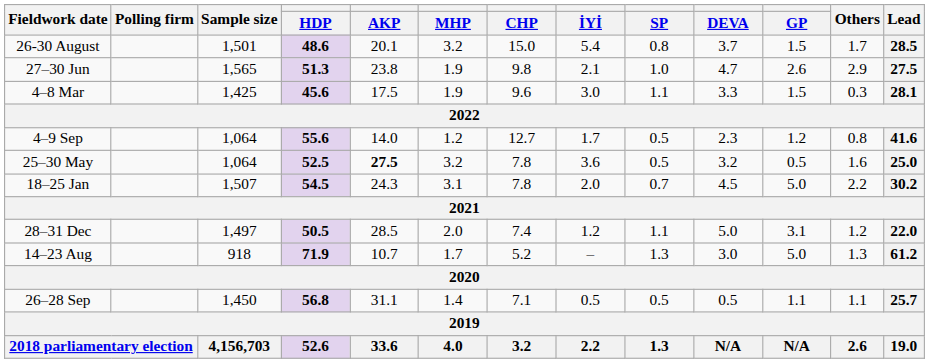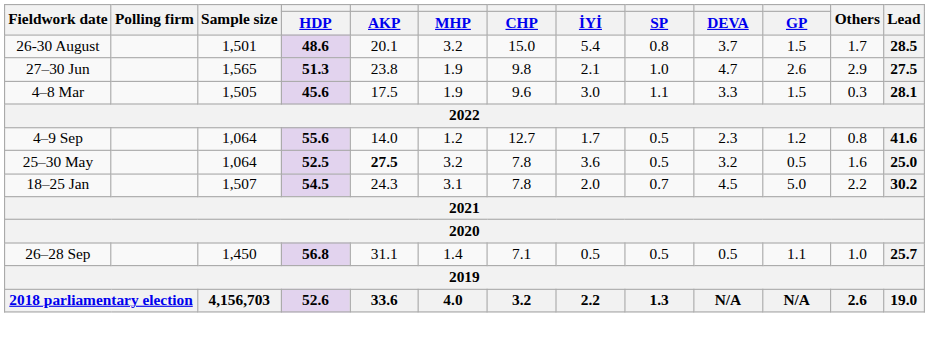(239, 92) 1,425 -> (239, 92) 1,505
- row: (58, 230)
- row: (58, 253)
(857, 300) 1.1 -> (857, 253) 1.0
